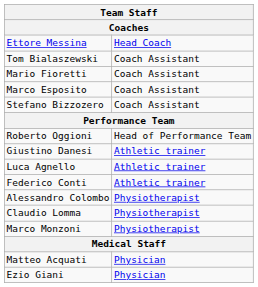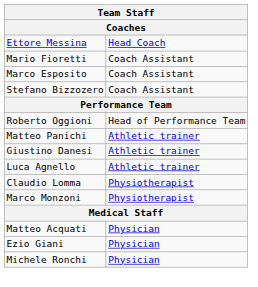- row: (52, 58)
+ row: (47, 136)
- row: (47, 182)
- row: (58, 198)
+ row: (47, 260)
